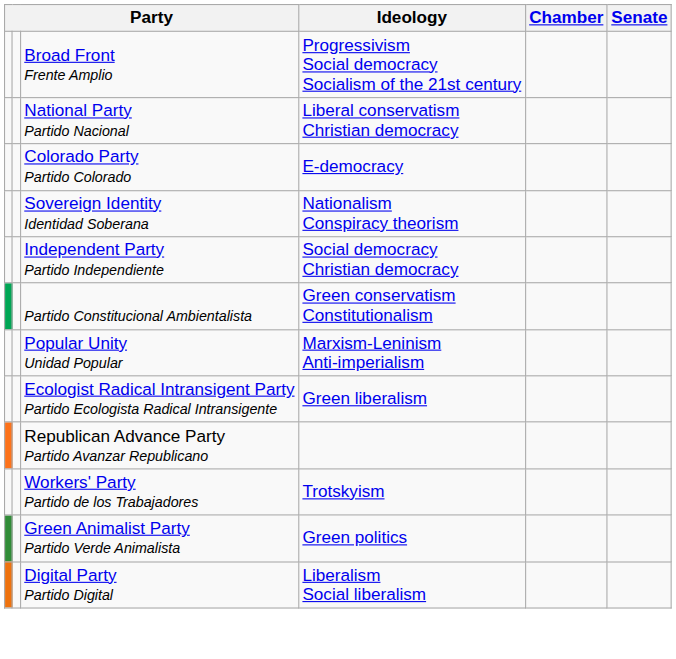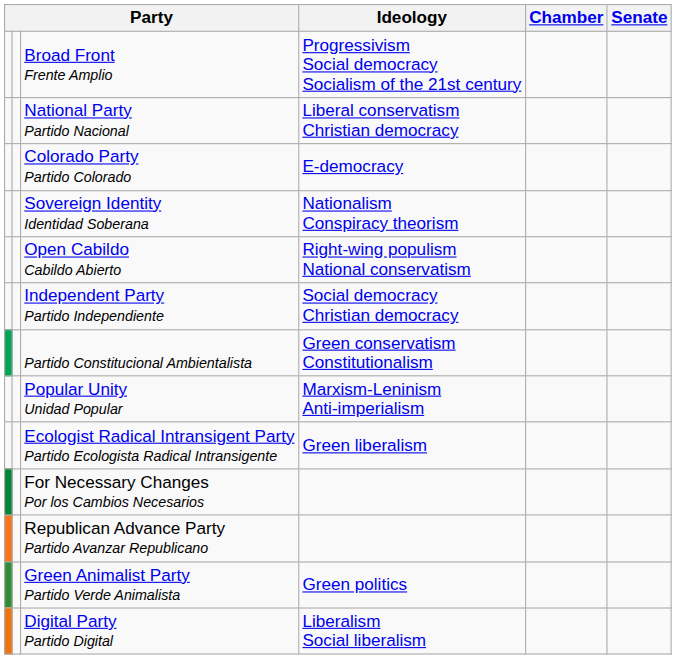+ row: (77, 259)
+ row: (117, 491)
- row: (111, 491)
